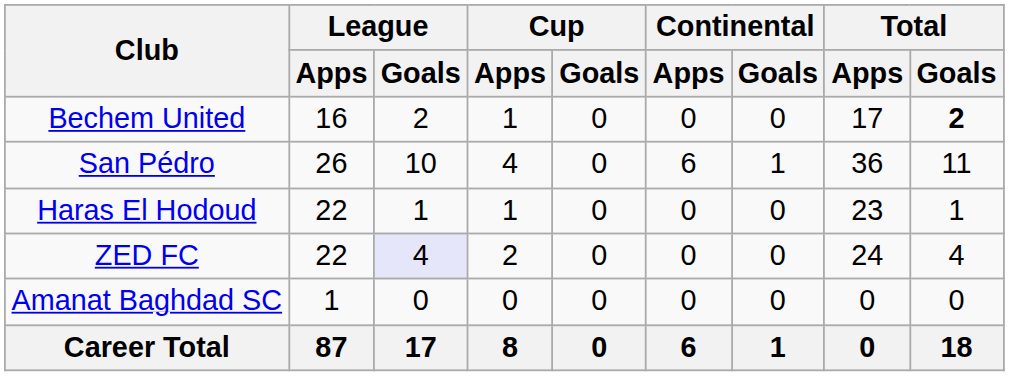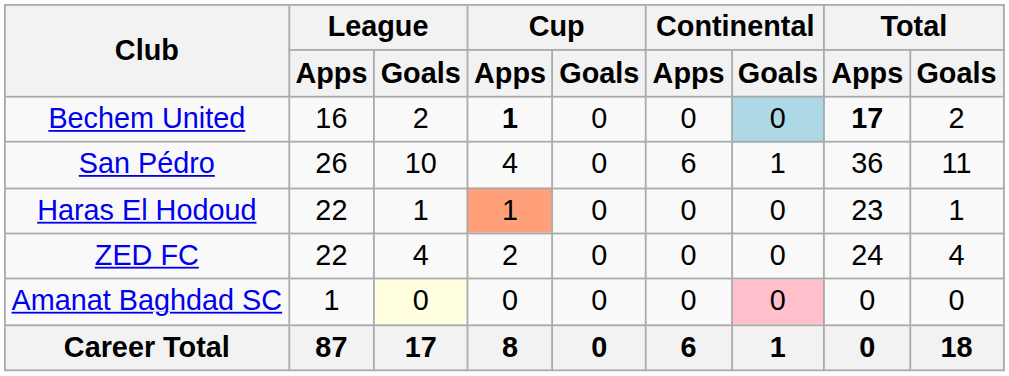(510, 118) normal -> (510, 118) bold
(778, 118) no background -> (778, 118) lightblue background
(867, 118) normal -> (867, 118) bold
(956, 118) bold -> (956, 118) normal
(510, 210) no background -> (510, 210) lightsalmon background
(421, 255) lavender background -> (421, 255) no background
(421, 301) no background -> (421, 301) lightyellow background
(778, 301) no background -> (778, 301) pink background
